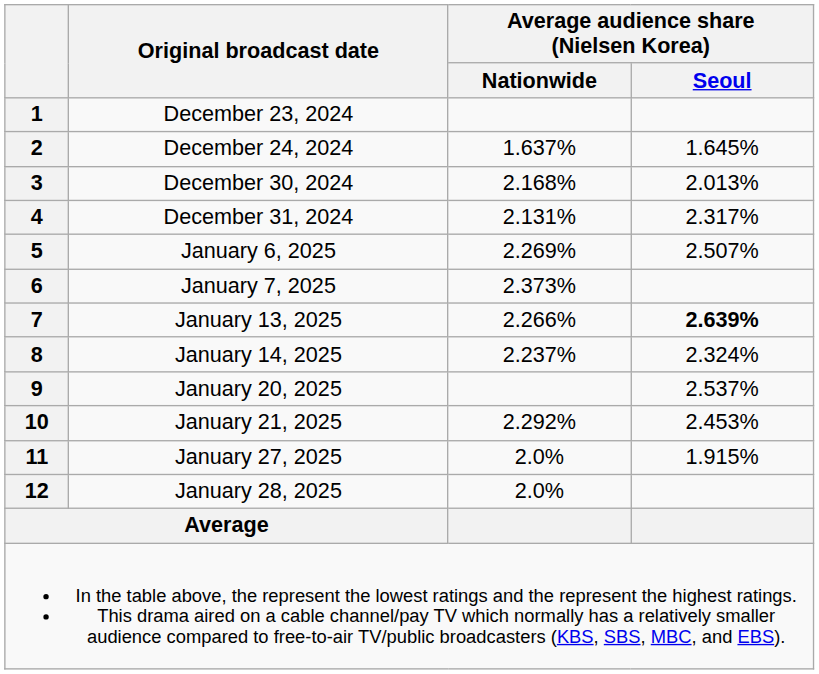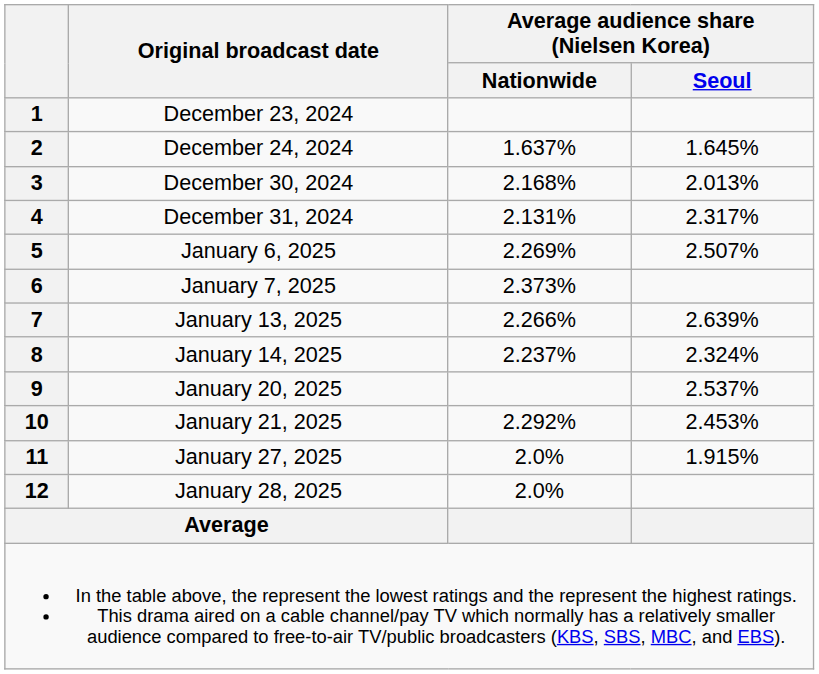(722, 319) bold -> (722, 319) normal
